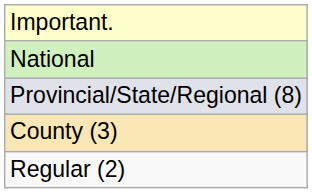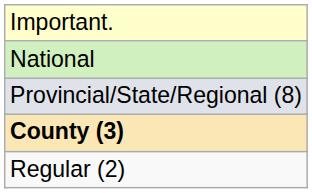(64, 132) normal -> (67, 132) bold
